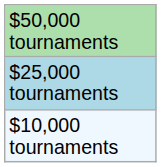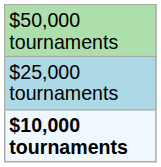(64, 135) normal -> (69, 135) bold
